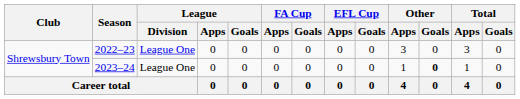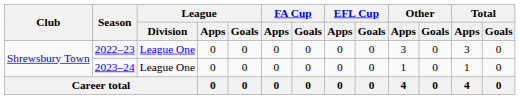(435, 67) bold -> (435, 67) normal
